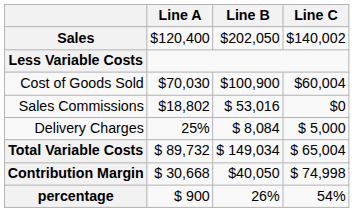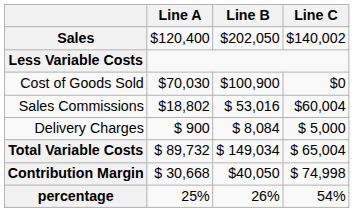(320, 83) $60,004 -> (338, 83) $0
(338, 106) $0 -> (320, 106) $60,004
(195, 128) 25% -> (192, 128) $ 900
(192, 196) $ 900 -> (195, 196) 25%
